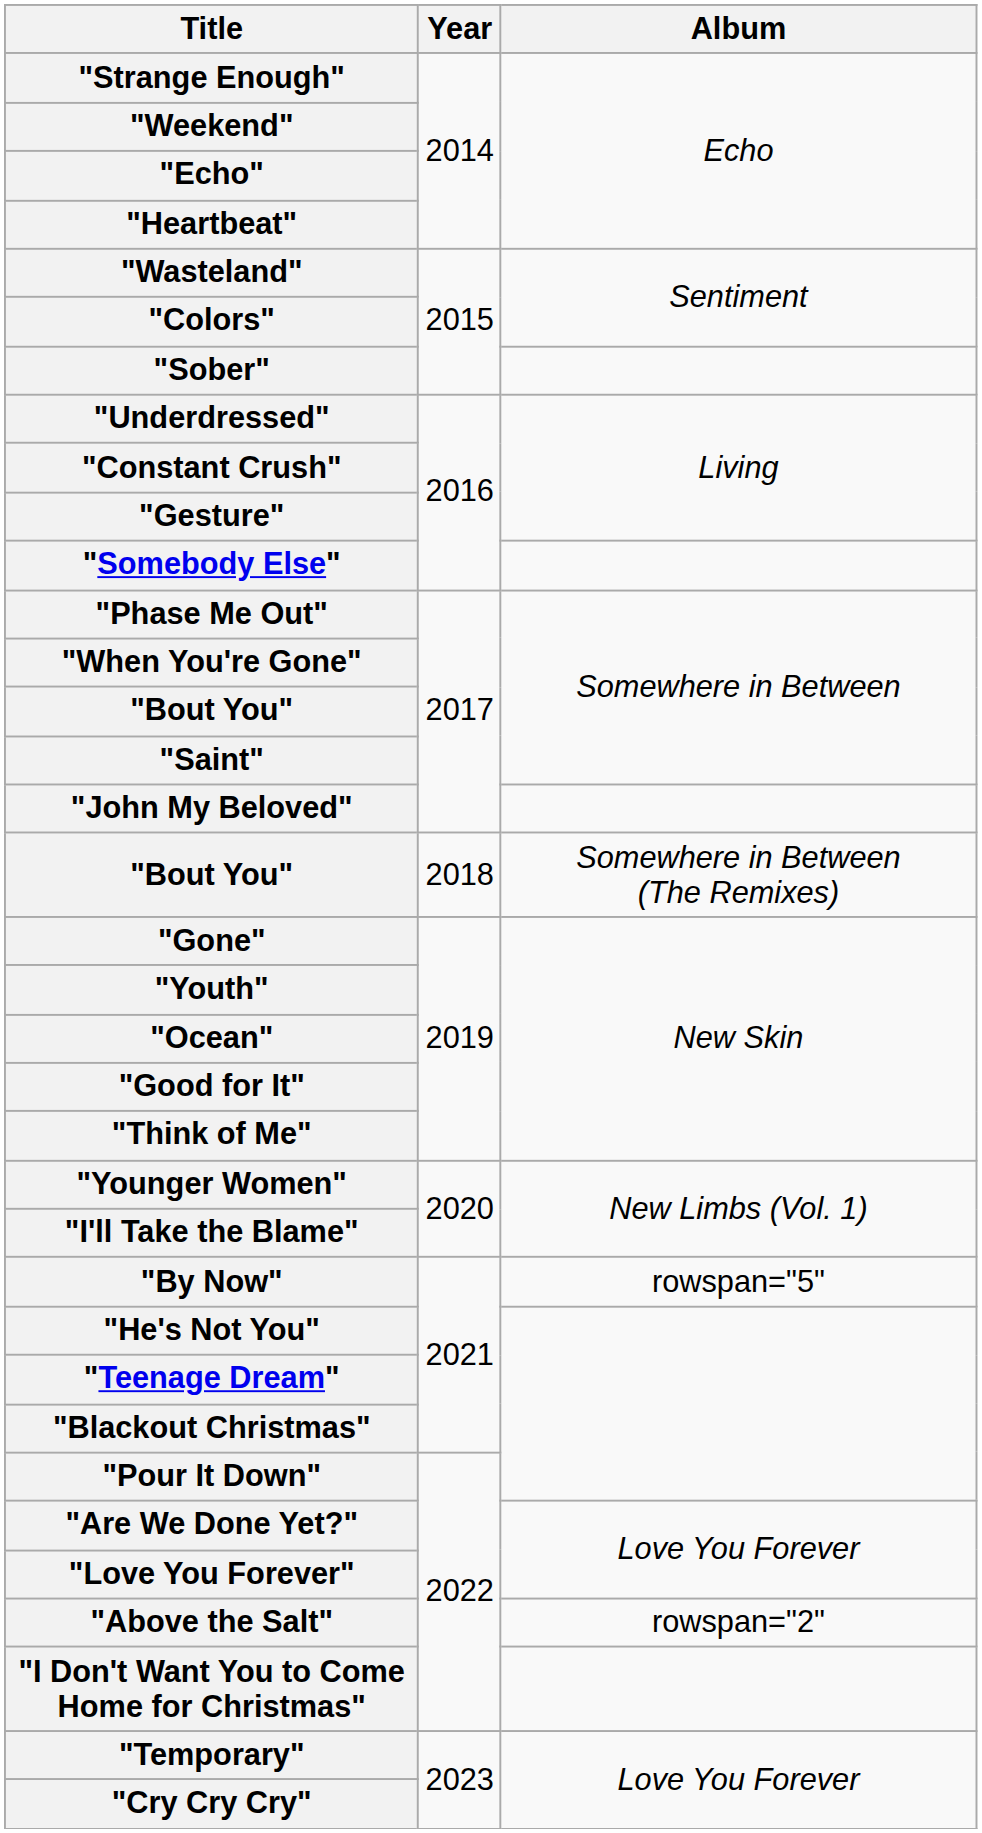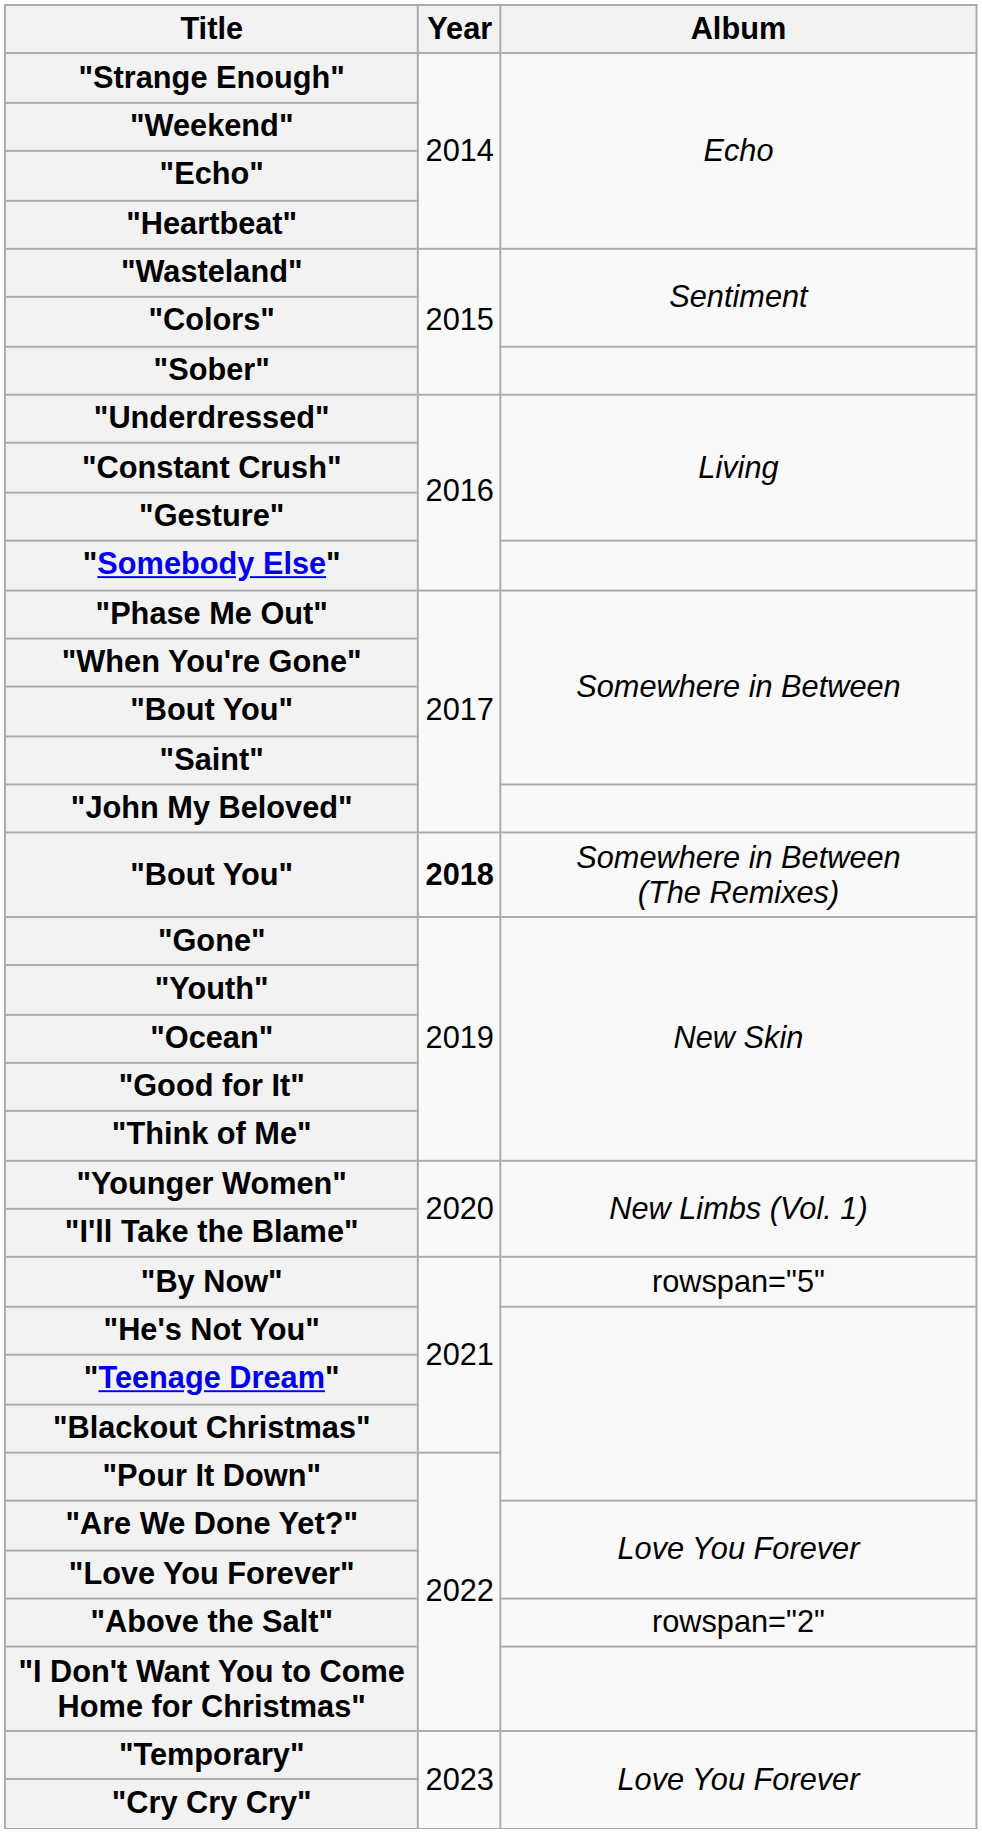(460, 874) normal -> (460, 874) bold
